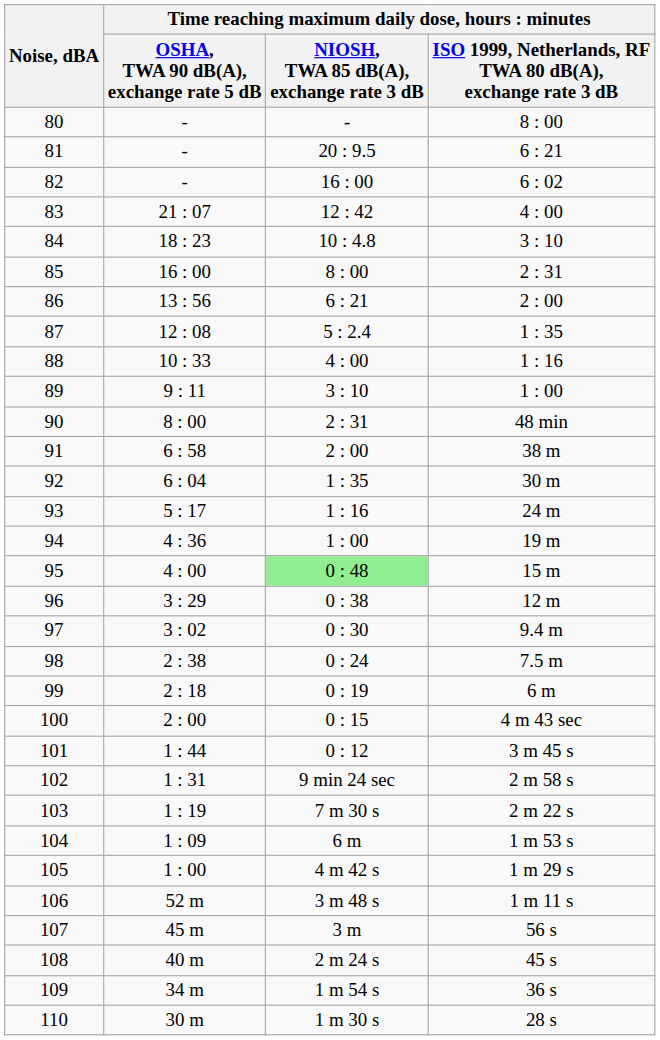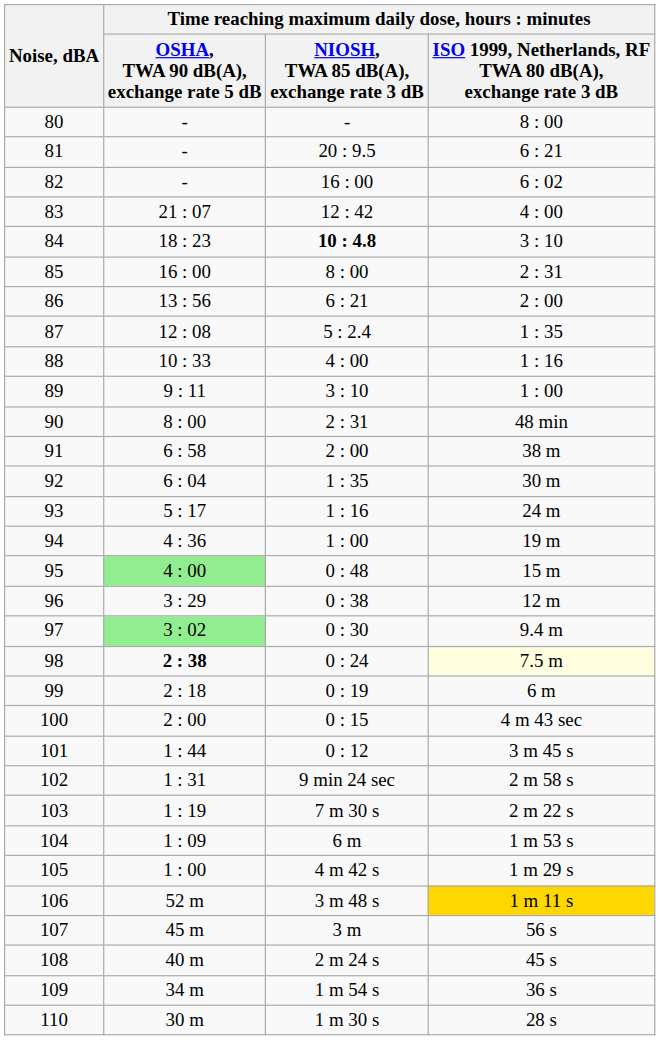(347, 241) normal -> (347, 241) bold
(185, 570) no background -> (185, 570) lightgreen background
(347, 570) lightgreen background -> (347, 570) no background
(185, 630) no background -> (185, 630) lightgreen background
(185, 660) normal -> (185, 660) bold
(541, 660) no background -> (541, 660) lightyellow background
(541, 900) no background -> (541, 900) gold background
